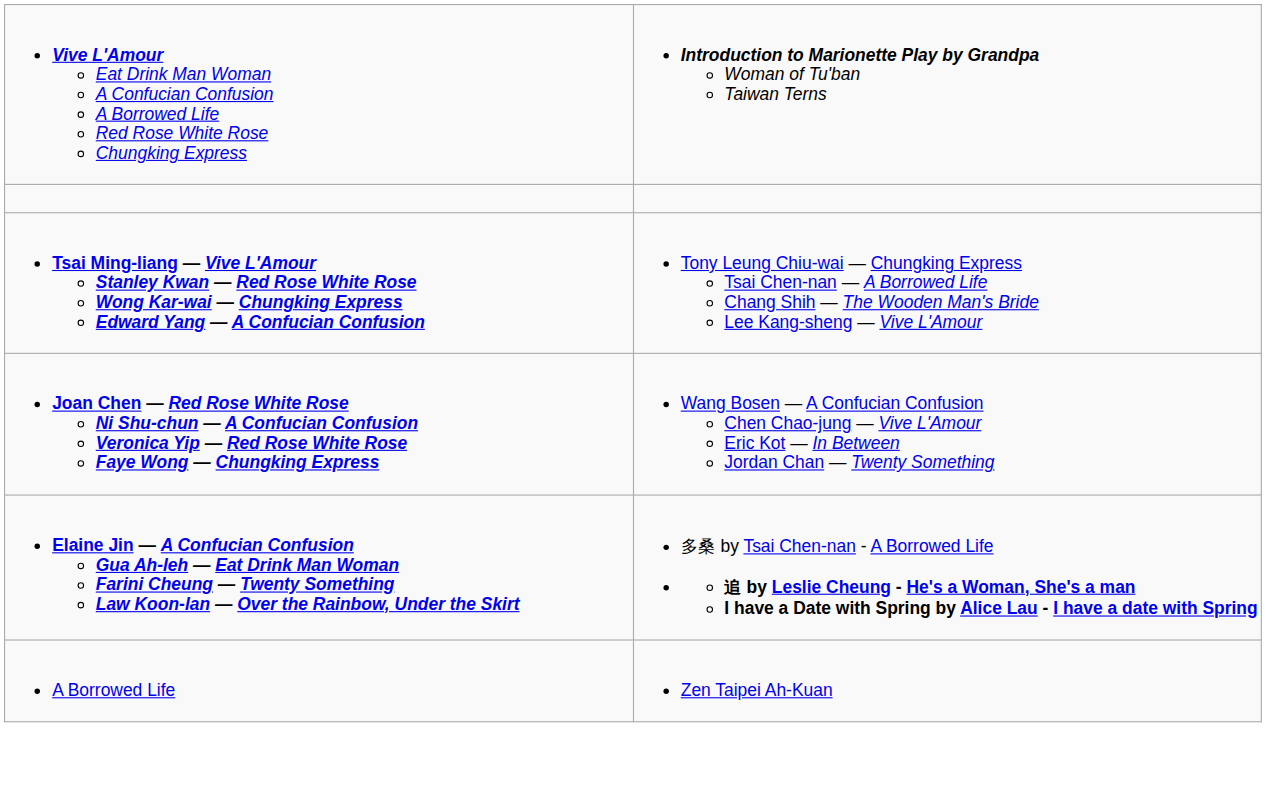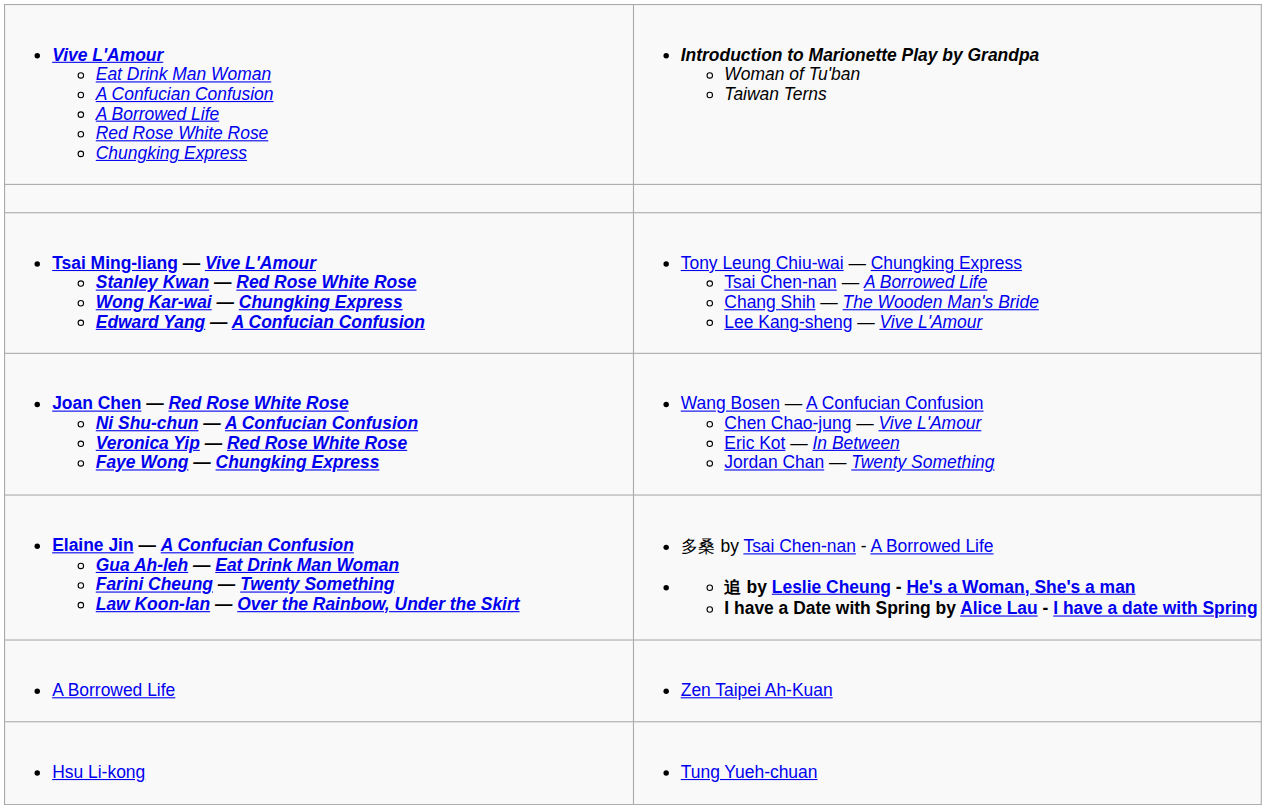+ row: (319, 773)
